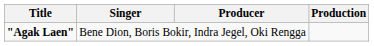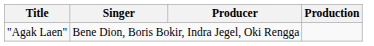(40, 31) bold -> (37, 31) normal
